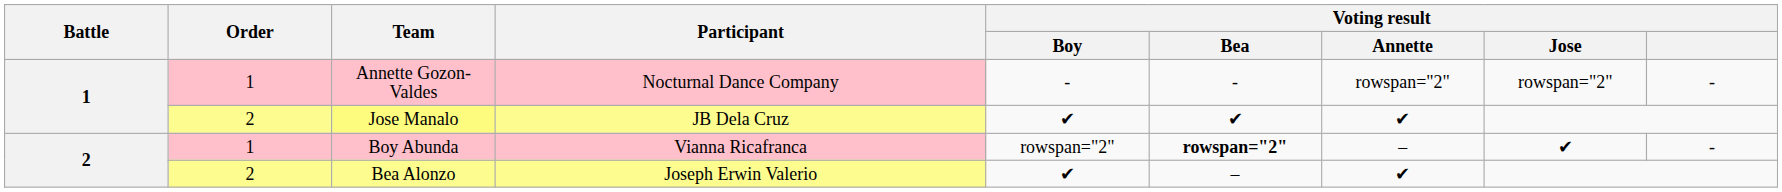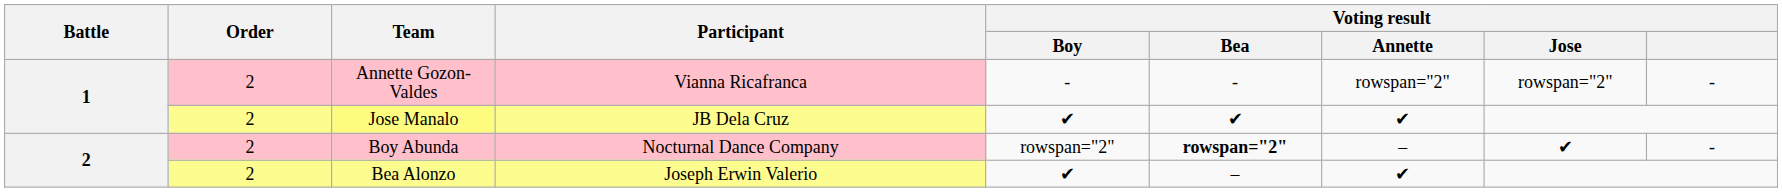(250, 82) 1 -> (250, 82) 2
(741, 82) Nocturnal Dance Company -> (741, 82) Vianna Ricafranca
(250, 146) 1 -> (250, 146) 2
(741, 146) Vianna Ricafranca -> (741, 146) Nocturnal Dance Company
